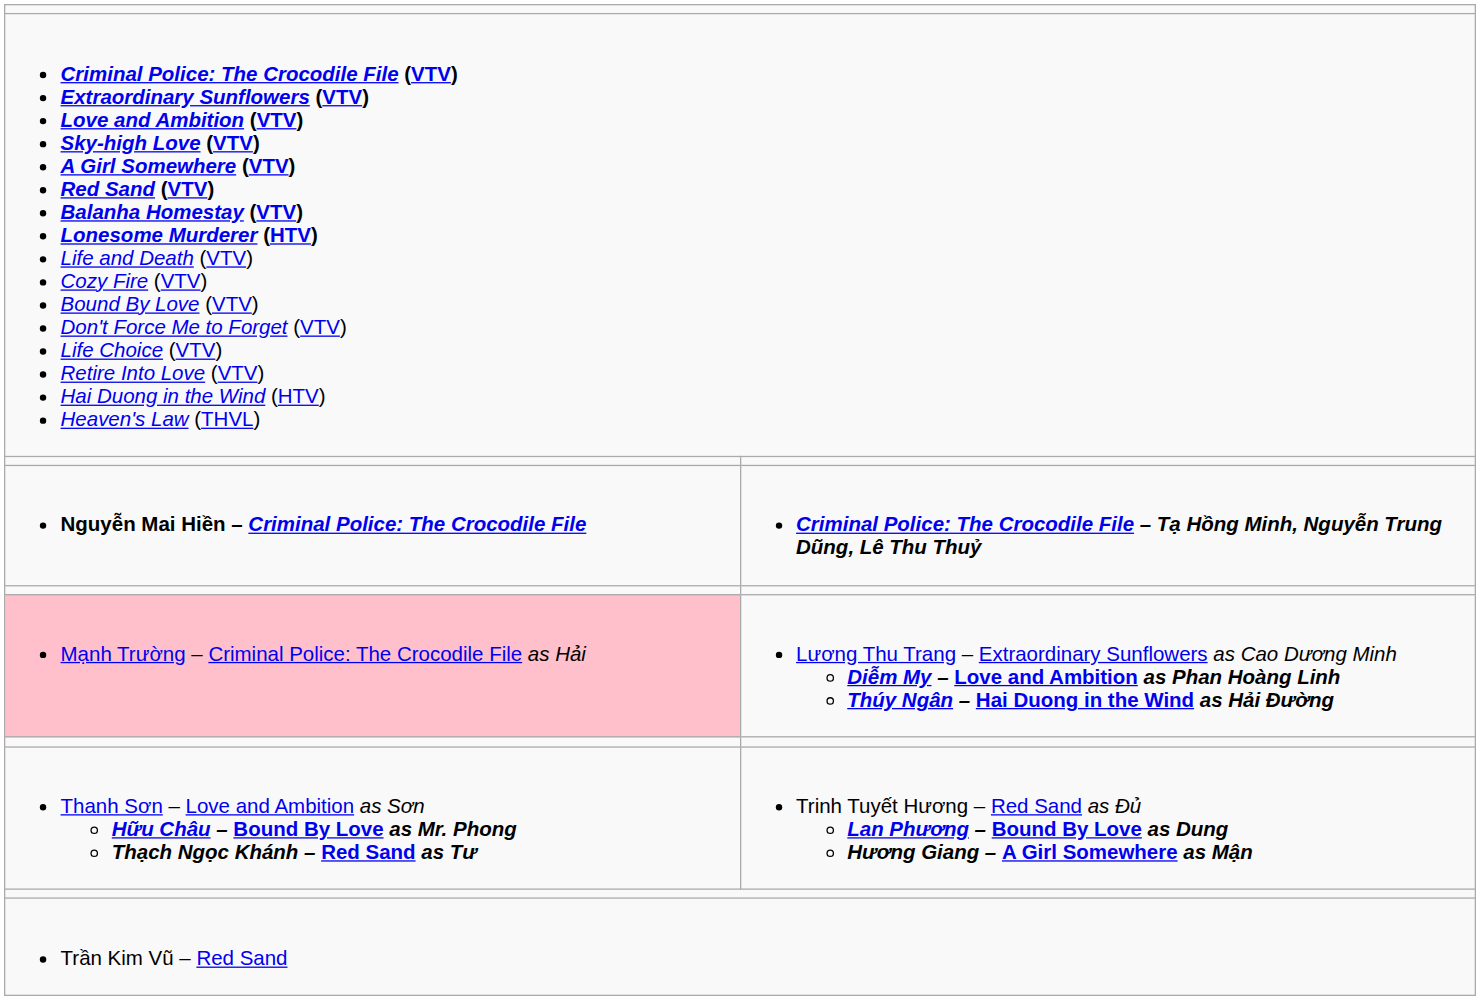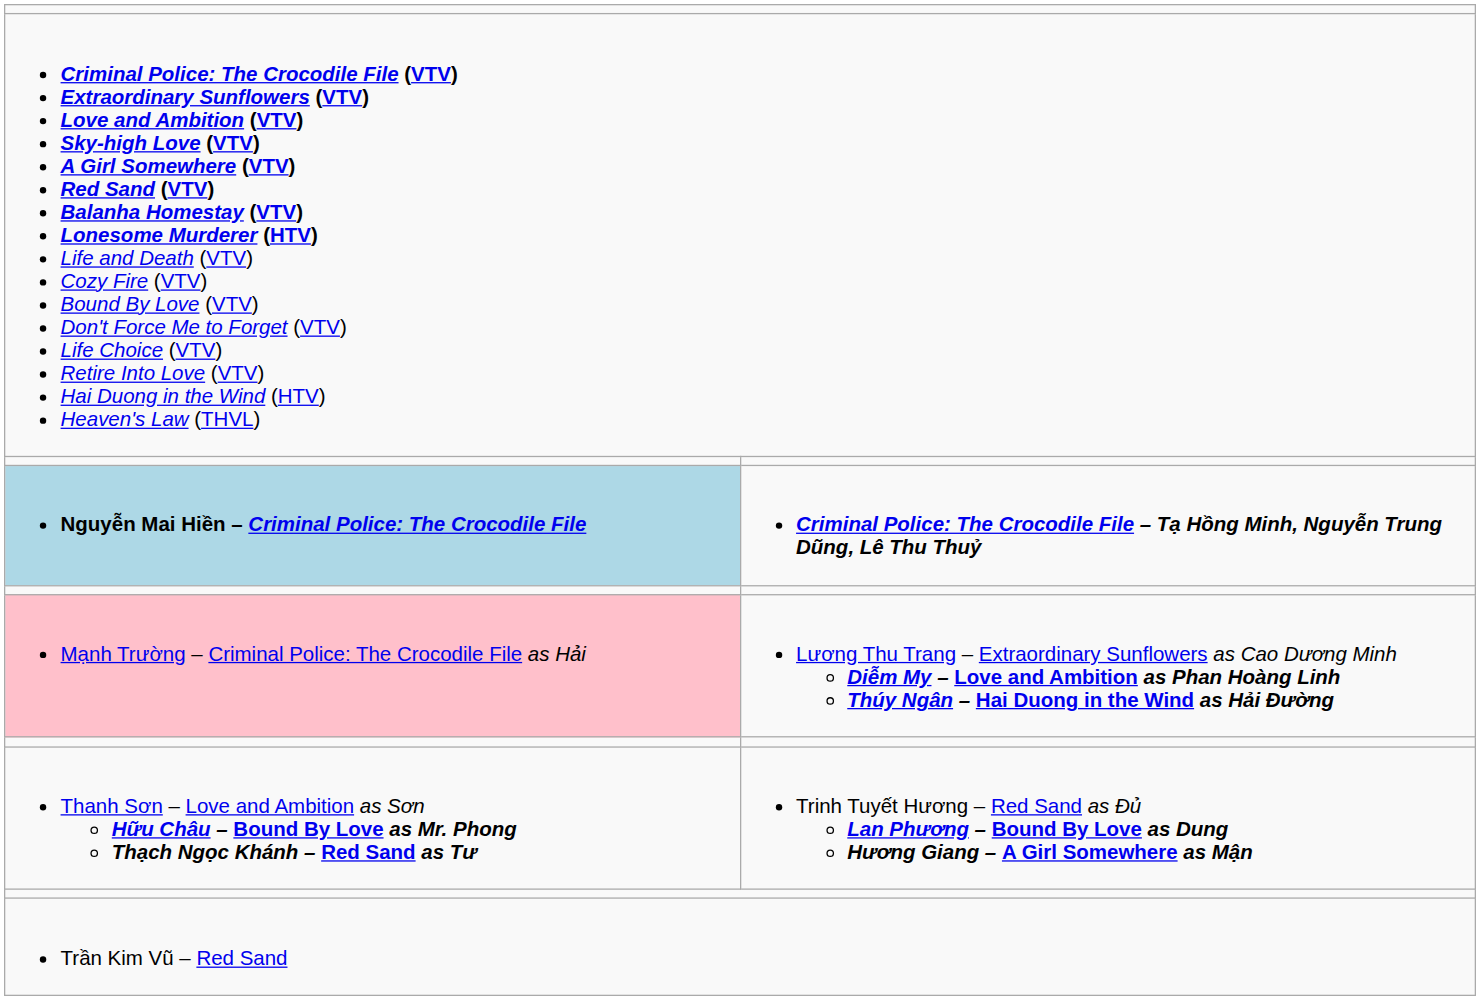(372, 525) no background -> (372, 525) lightblue background
